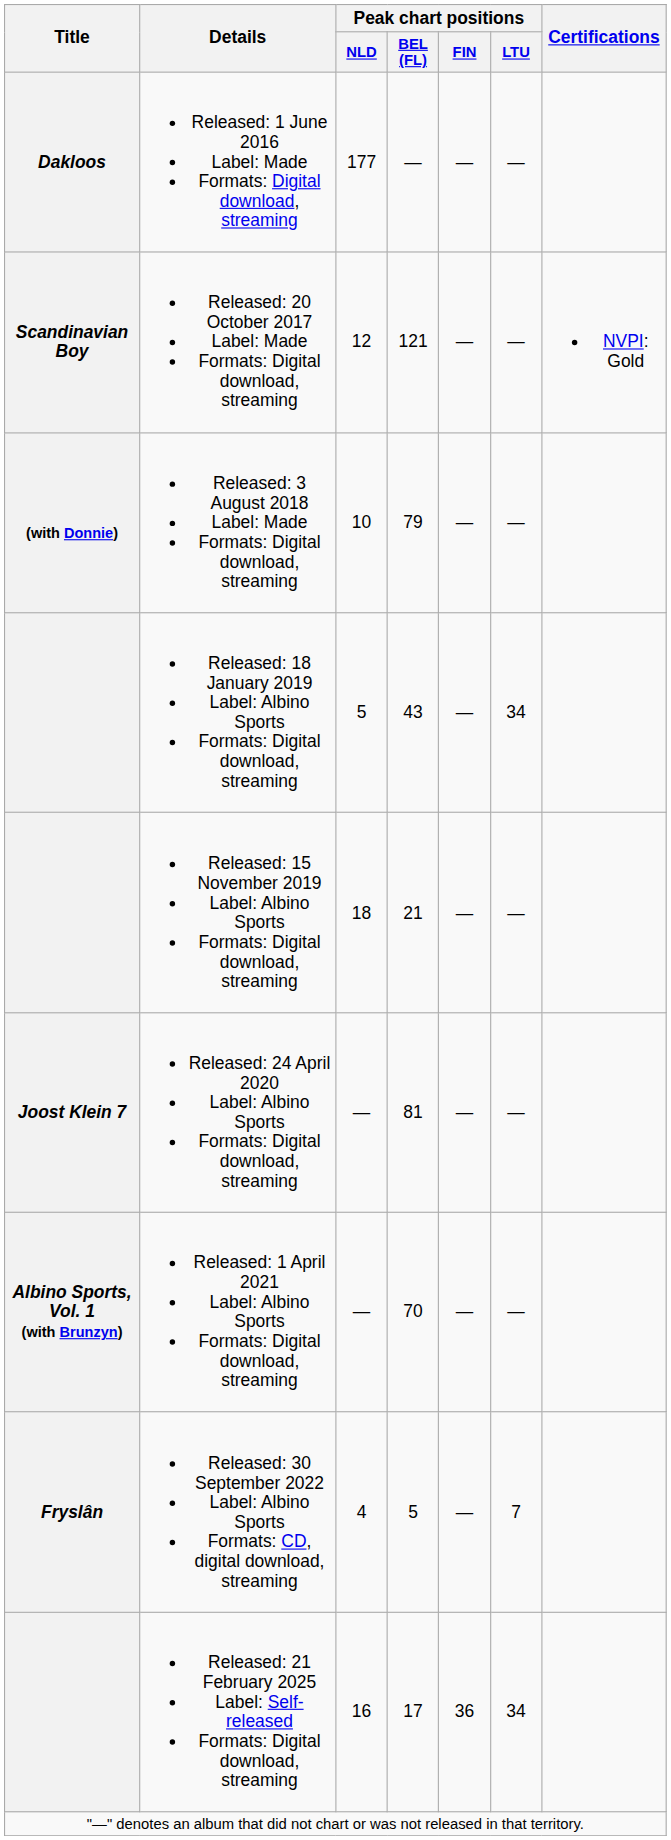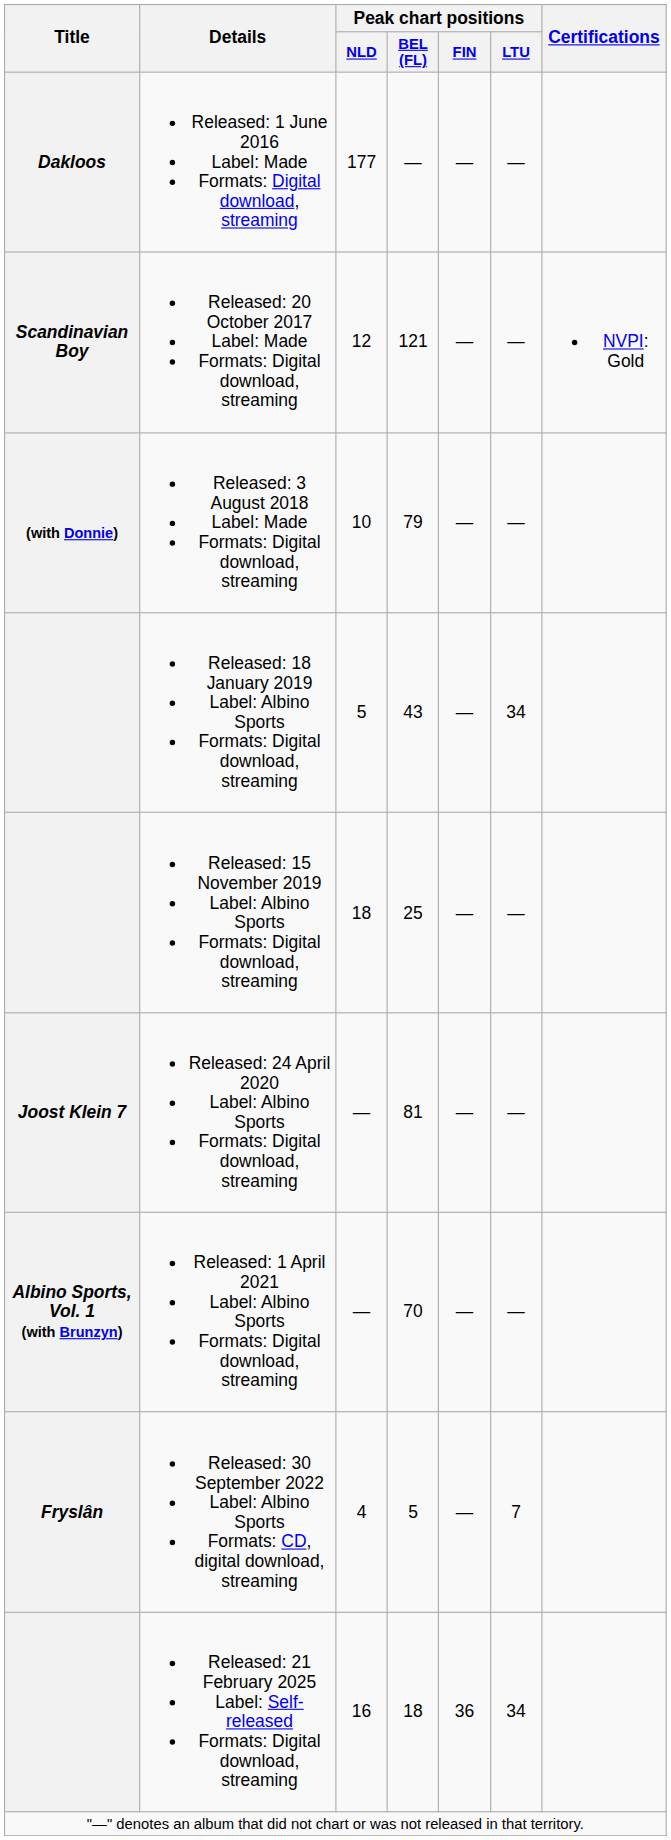(413, 912) 21 -> (413, 912) 25
(413, 1711) 17 -> (413, 1711) 18
